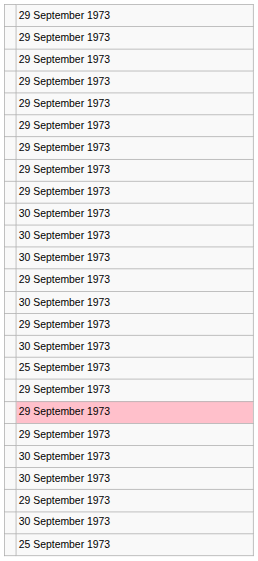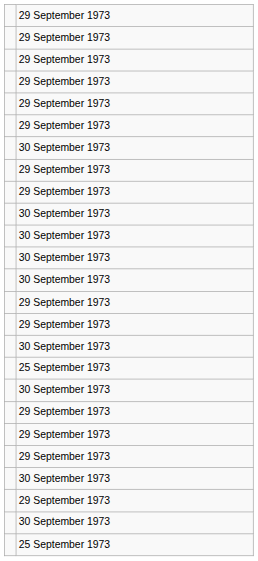(64, 147) 29 September 1973 -> (64, 147) 30 September 1973
(64, 280) 29 September 1973 -> (64, 280) 30 September 1973
(64, 302) 30 September 1973 -> (64, 302) 29 September 1973
(64, 390) 29 September 1973 -> (64, 390) 30 September 1973
(64, 412) pink background -> (64, 412) no background
(64, 456) 30 September 1973 -> (64, 456) 29 September 1973
